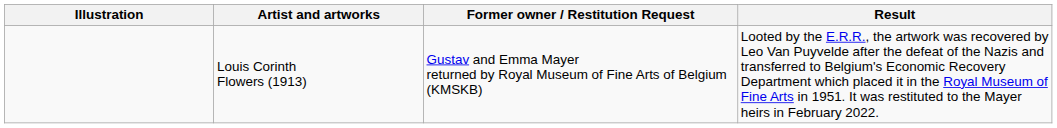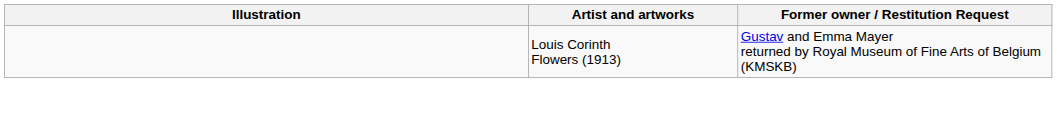- column: (895, 15)
